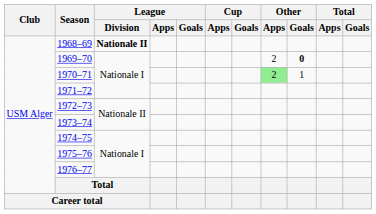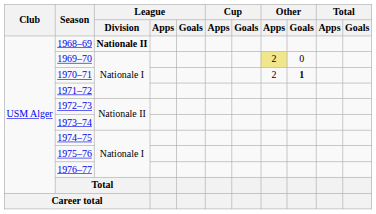(274, 59) no background -> (274, 59) khaki background
(302, 59) bold -> (302, 59) normal
(274, 75) lightgreen background -> (274, 75) no background
(302, 75) normal -> (302, 75) bold
